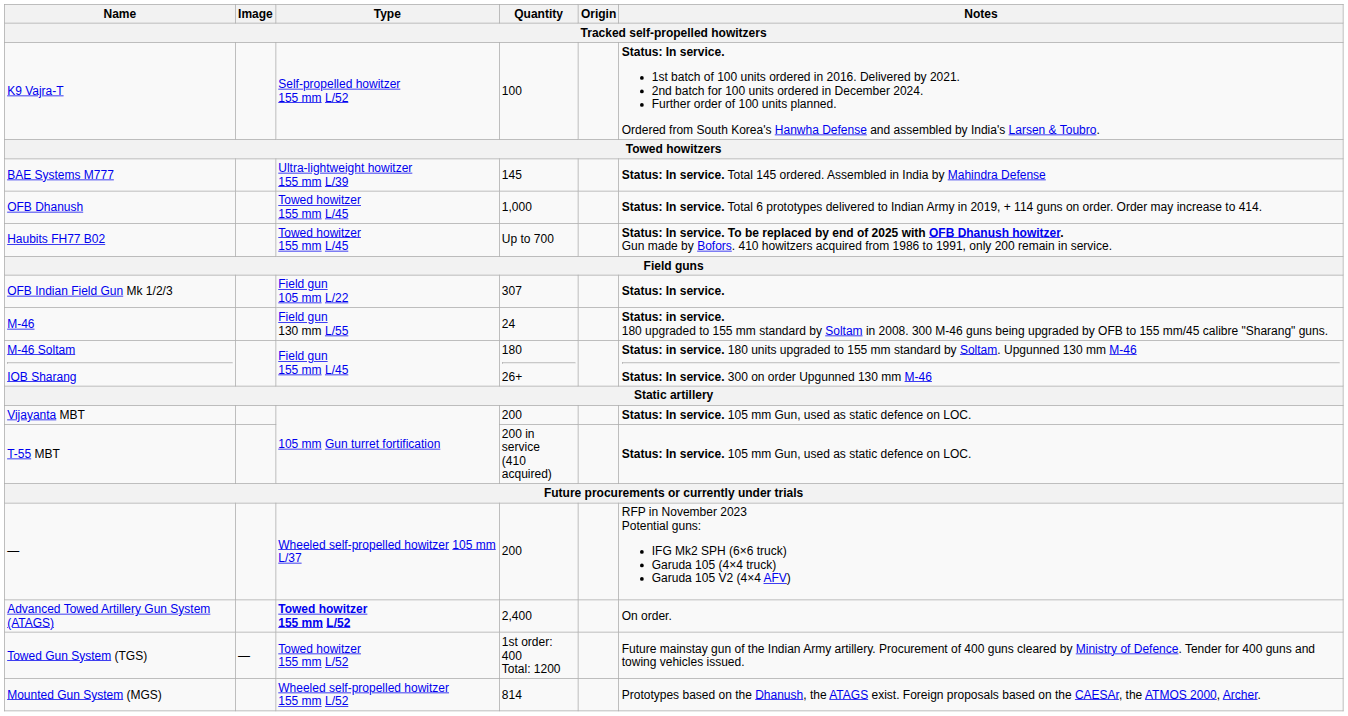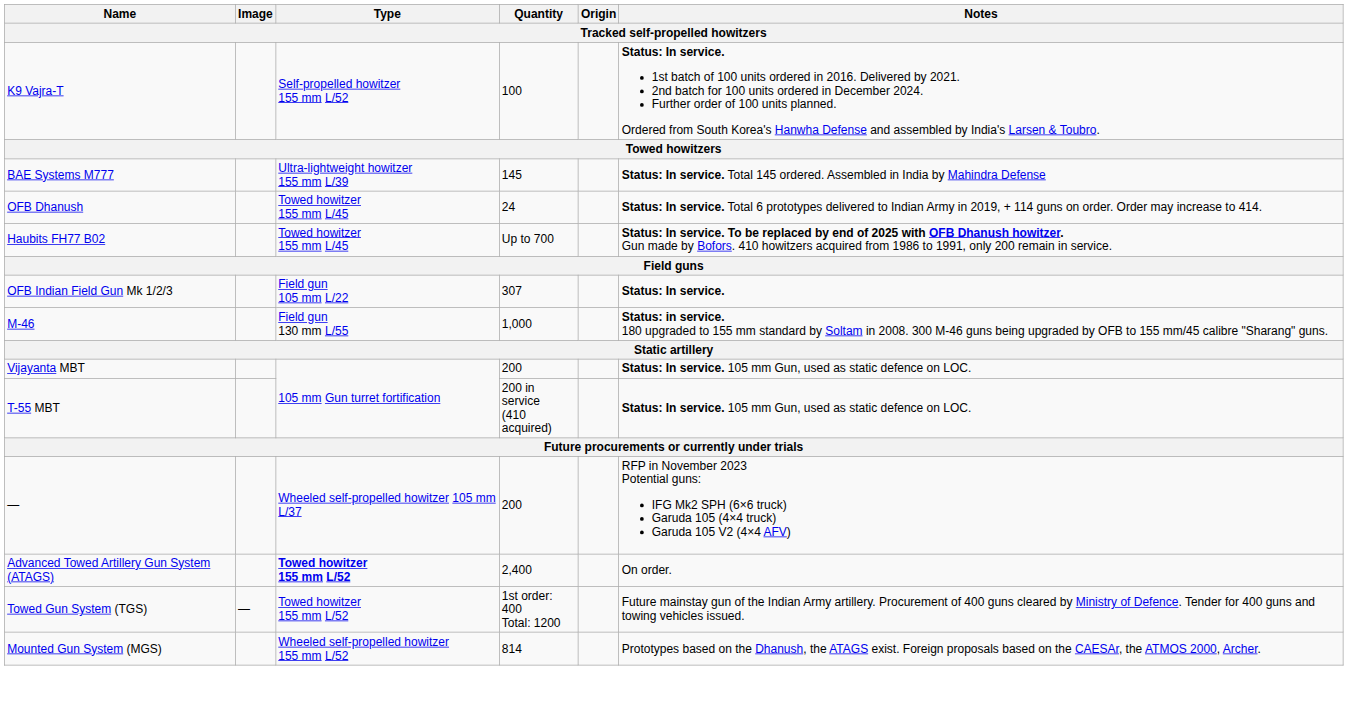(517, 207) 1,000 -> (508, 207) 24
(508, 324) 24 -> (517, 324) 1,000
- row: (120, 363)
